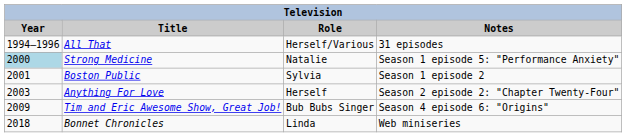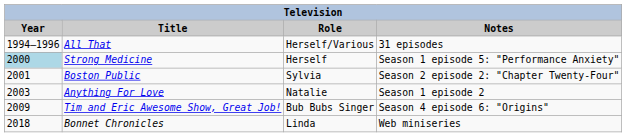(307, 60) Natalie -> (307, 60) Herself
(432, 76) Season 1 episode 2 -> (499, 76) Season 2 episode 2: "Chapter Twenty-Four"
(307, 92) Herself -> (307, 92) Natalie
(499, 92) Season 2 episode 2: "Chapter Twenty-Four" -> (432, 92) Season 1 episode 2
